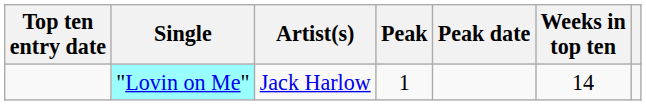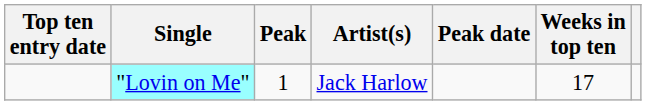columns swapped: (315, 34) <-> (404, 34)
(583, 81) 14 -> (583, 81) 17
